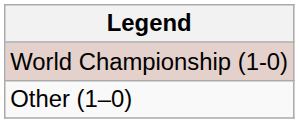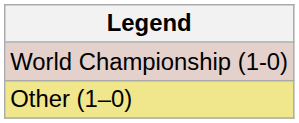(71, 99) no background -> (71, 99) khaki background
